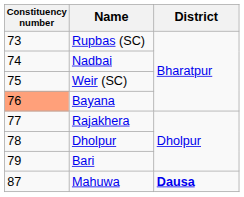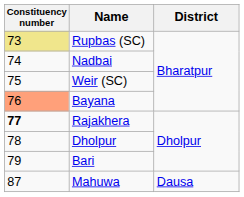(14, 41) no background -> (14, 41) khaki background
(14, 121) normal -> (14, 121) bold
(176, 181) bold -> (175, 181) normal
